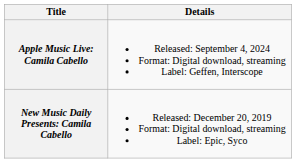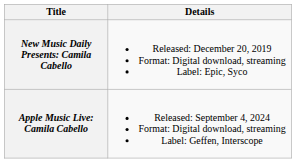rows swapped: (56, 123) <-> (56, 54)
